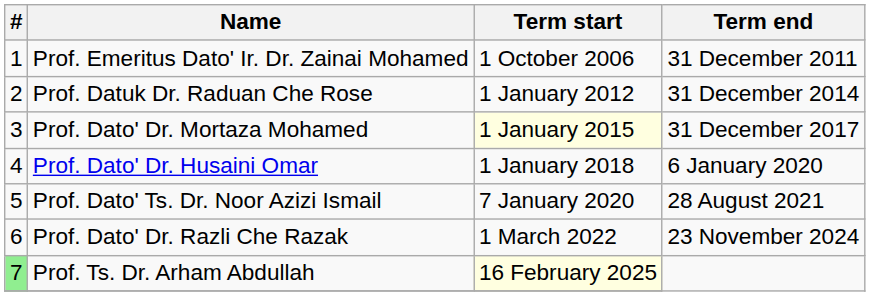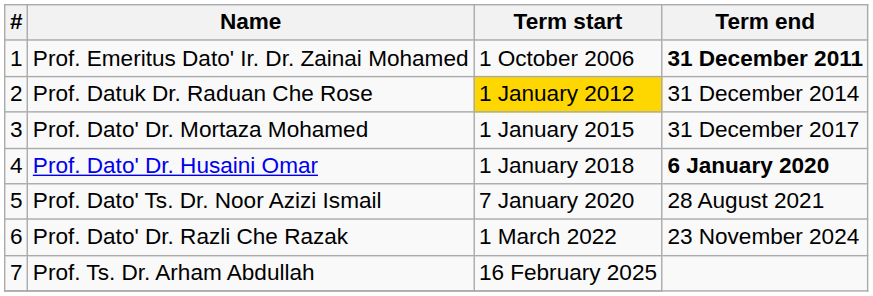(762, 58) normal -> (765, 58) bold
(557, 93) no background -> (557, 93) gold background
(557, 129) lightyellow background -> (557, 129) no background
(745, 165) normal -> (748, 165) bold
(16, 272) lightgreen background -> (16, 272) no background
(568, 272) lightyellow background -> (568, 272) no background
